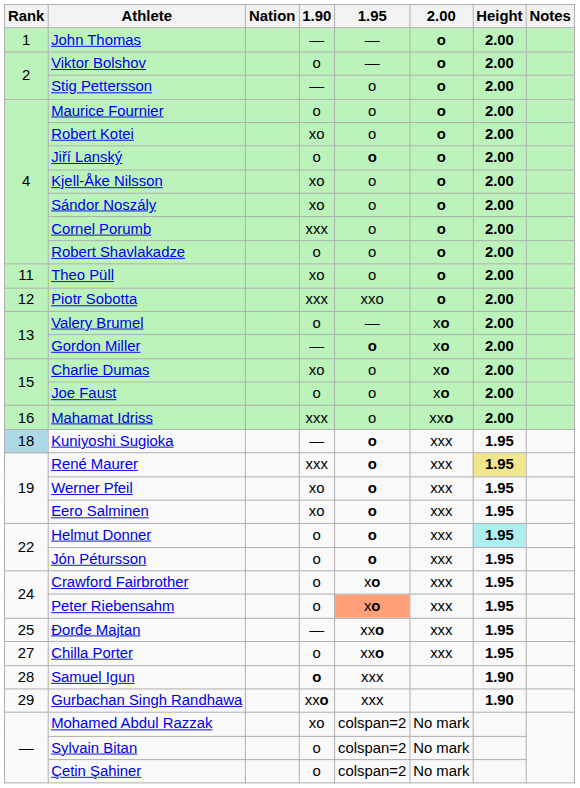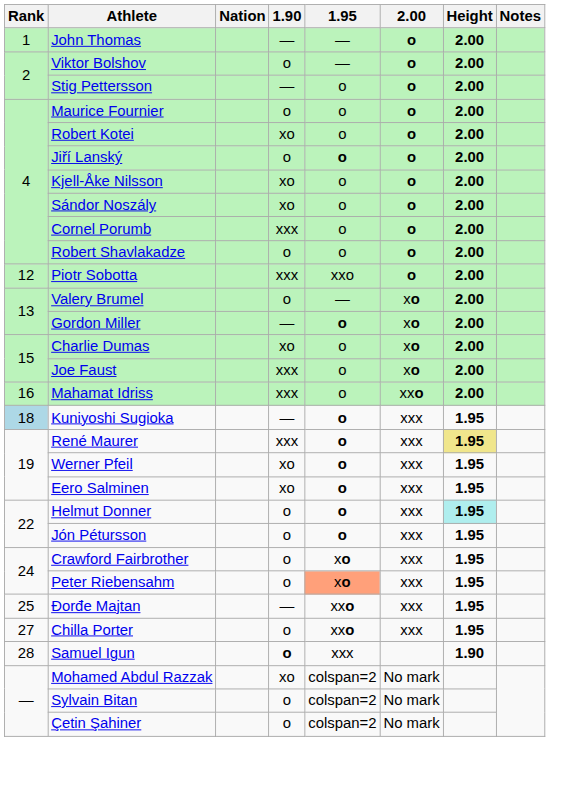- row: (83, 275)
(317, 393) o -> (287, 370) xxx
- row: (147, 700)
